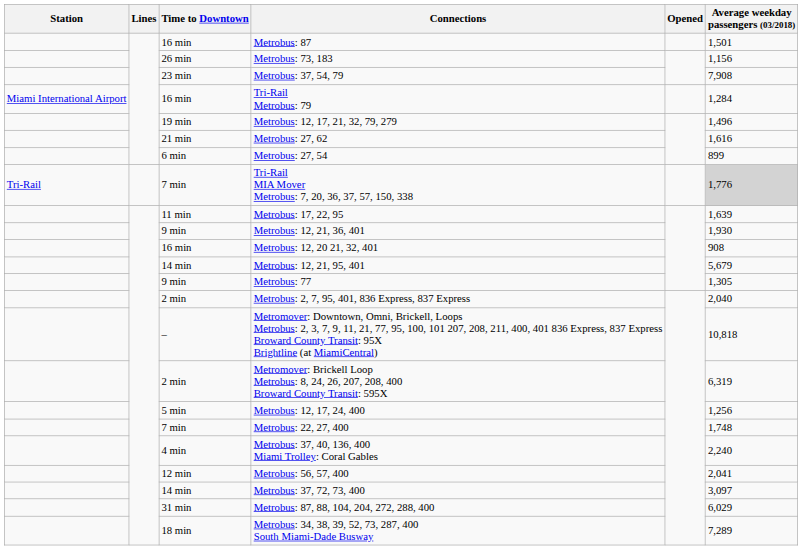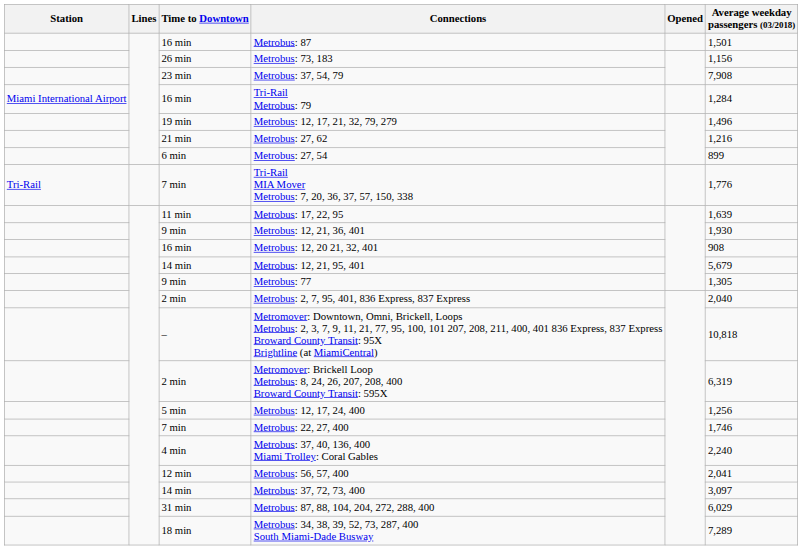(720, 139) 1,616 -> (720, 139) 1,216
(720, 185) lightgrey background -> (720, 185) no background
(720, 427) 1,748 -> (720, 427) 1,746
